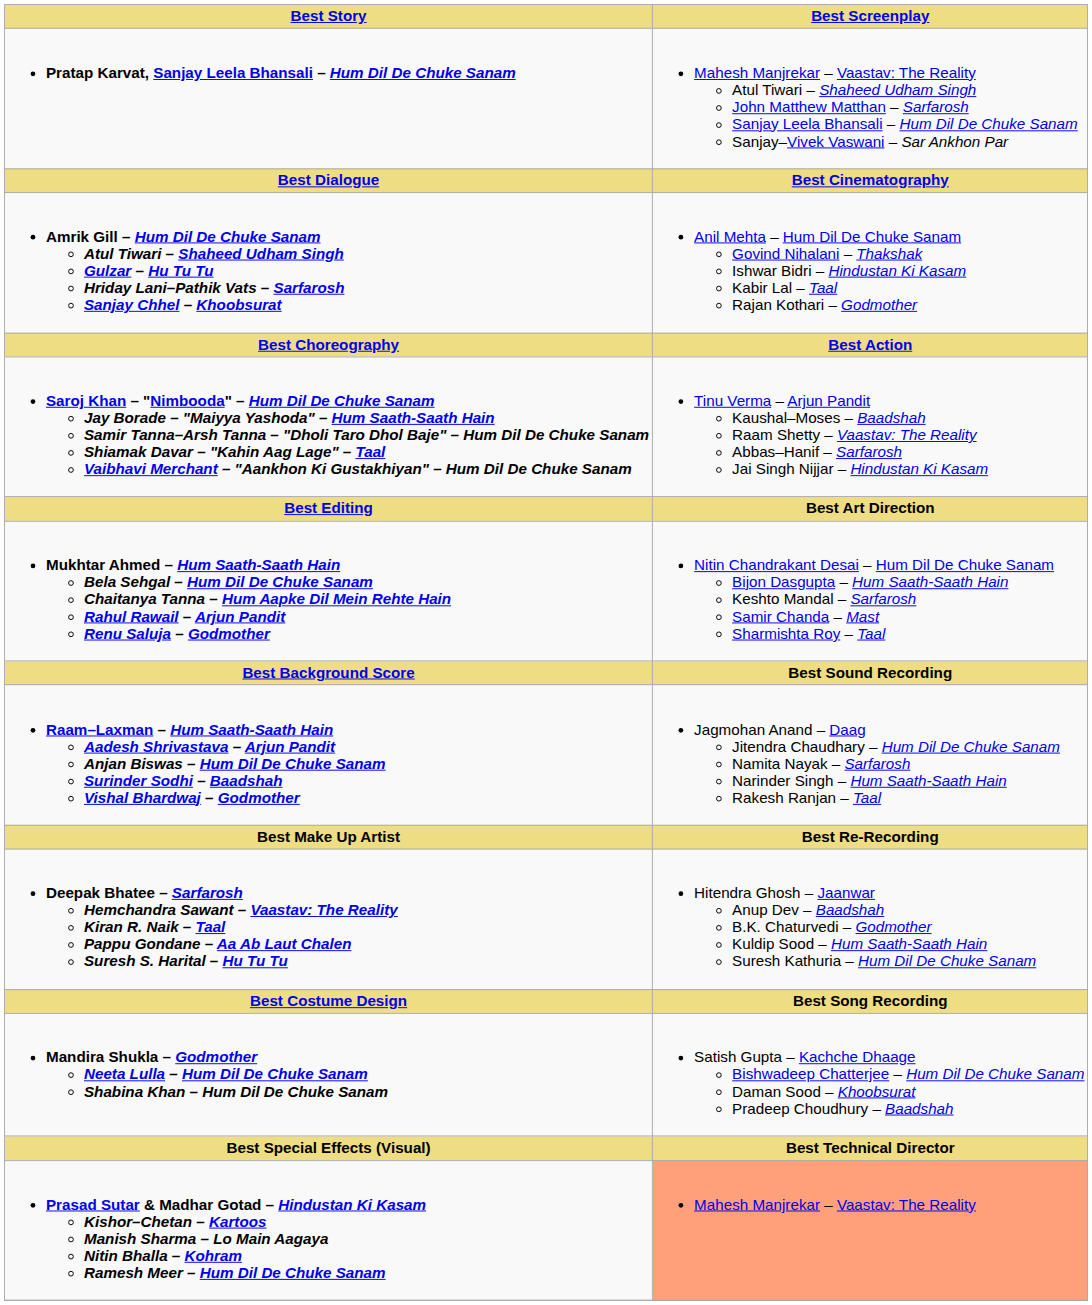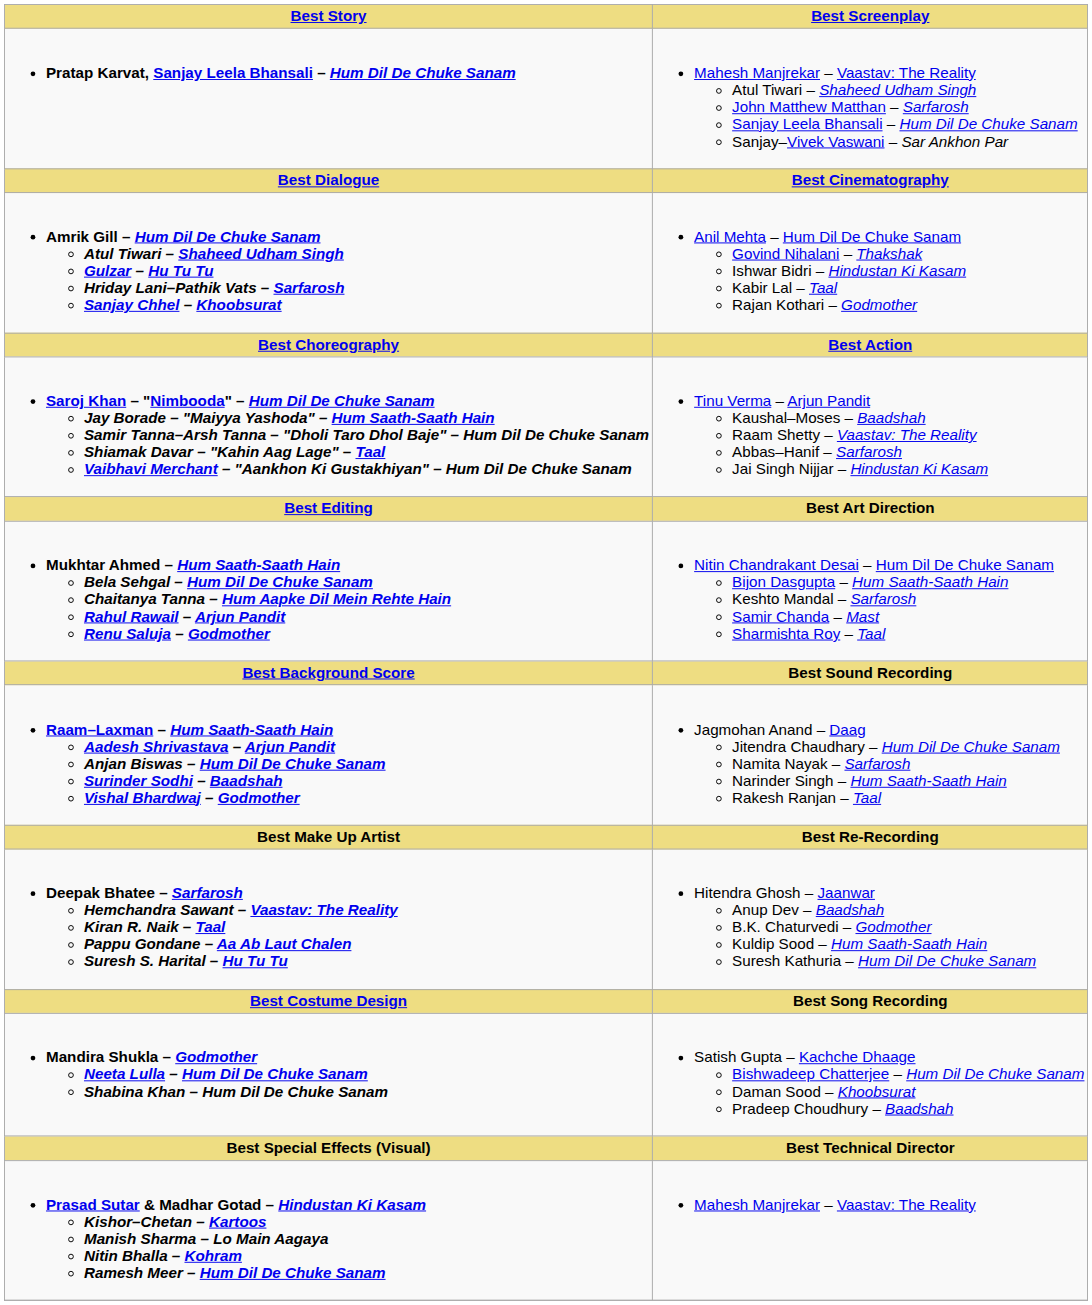(870, 1205) lightsalmon background -> (870, 1205) no background
